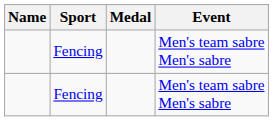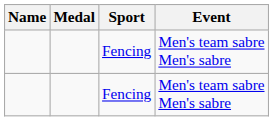columns swapped: (130, 17) <-> (78, 17)
